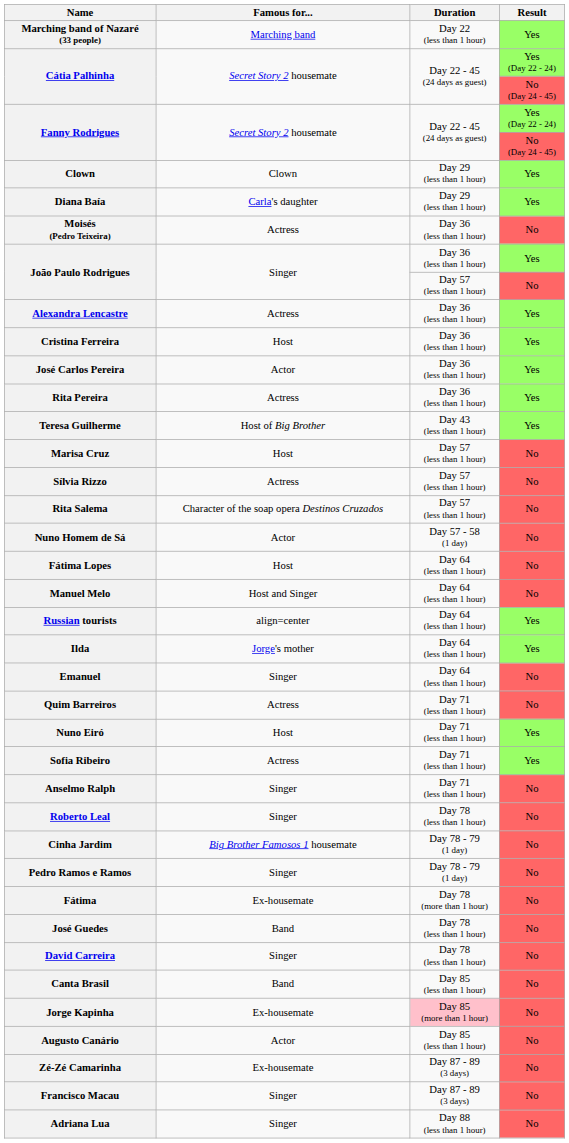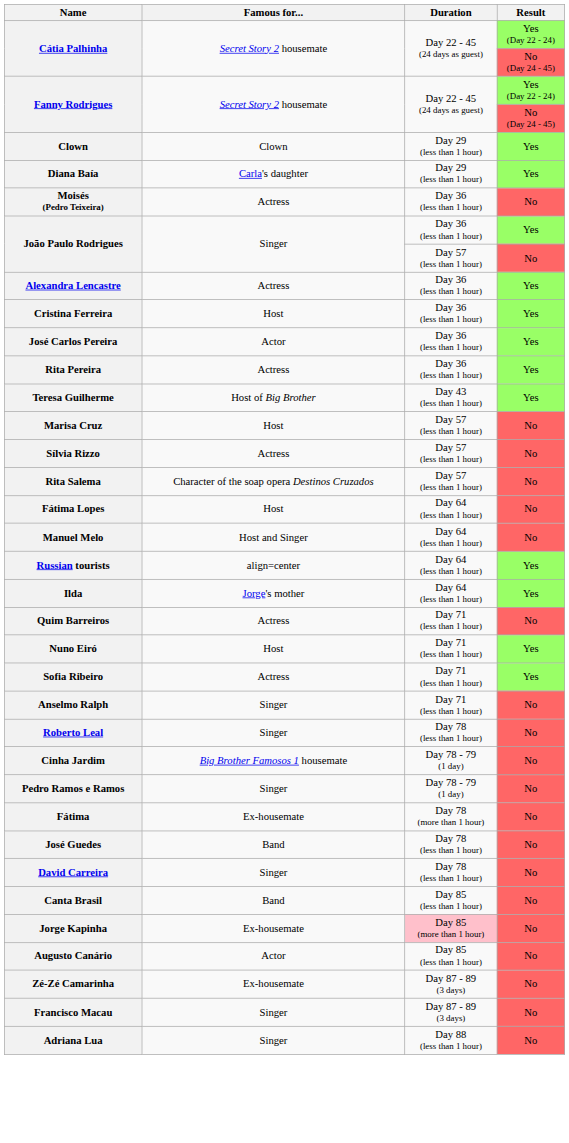- row: (80, 34)
- row: (80, 537)
- row: (80, 677)
